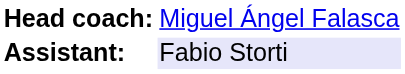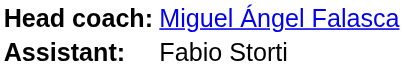(224, 53) lavender background -> (224, 53) no background
